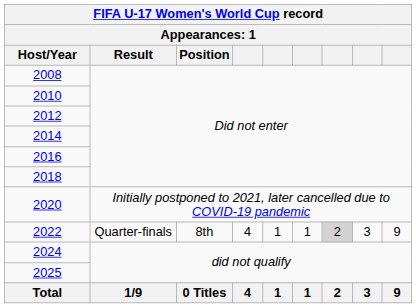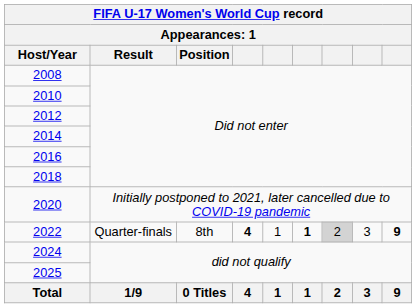(248, 232) normal -> (248, 232) bold
(307, 232) normal -> (307, 232) bold
(397, 232) normal -> (397, 232) bold
